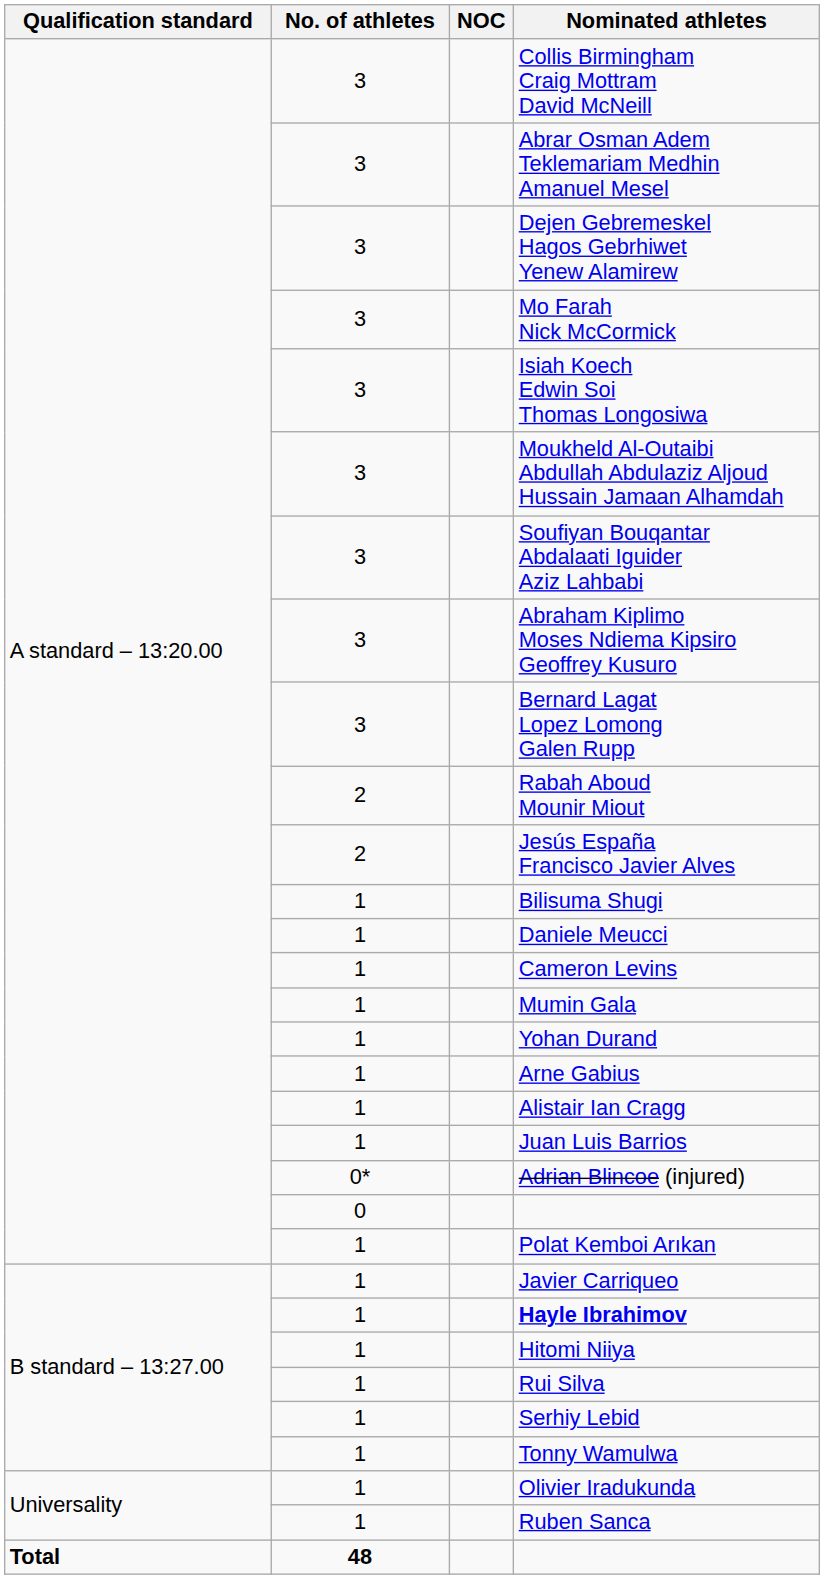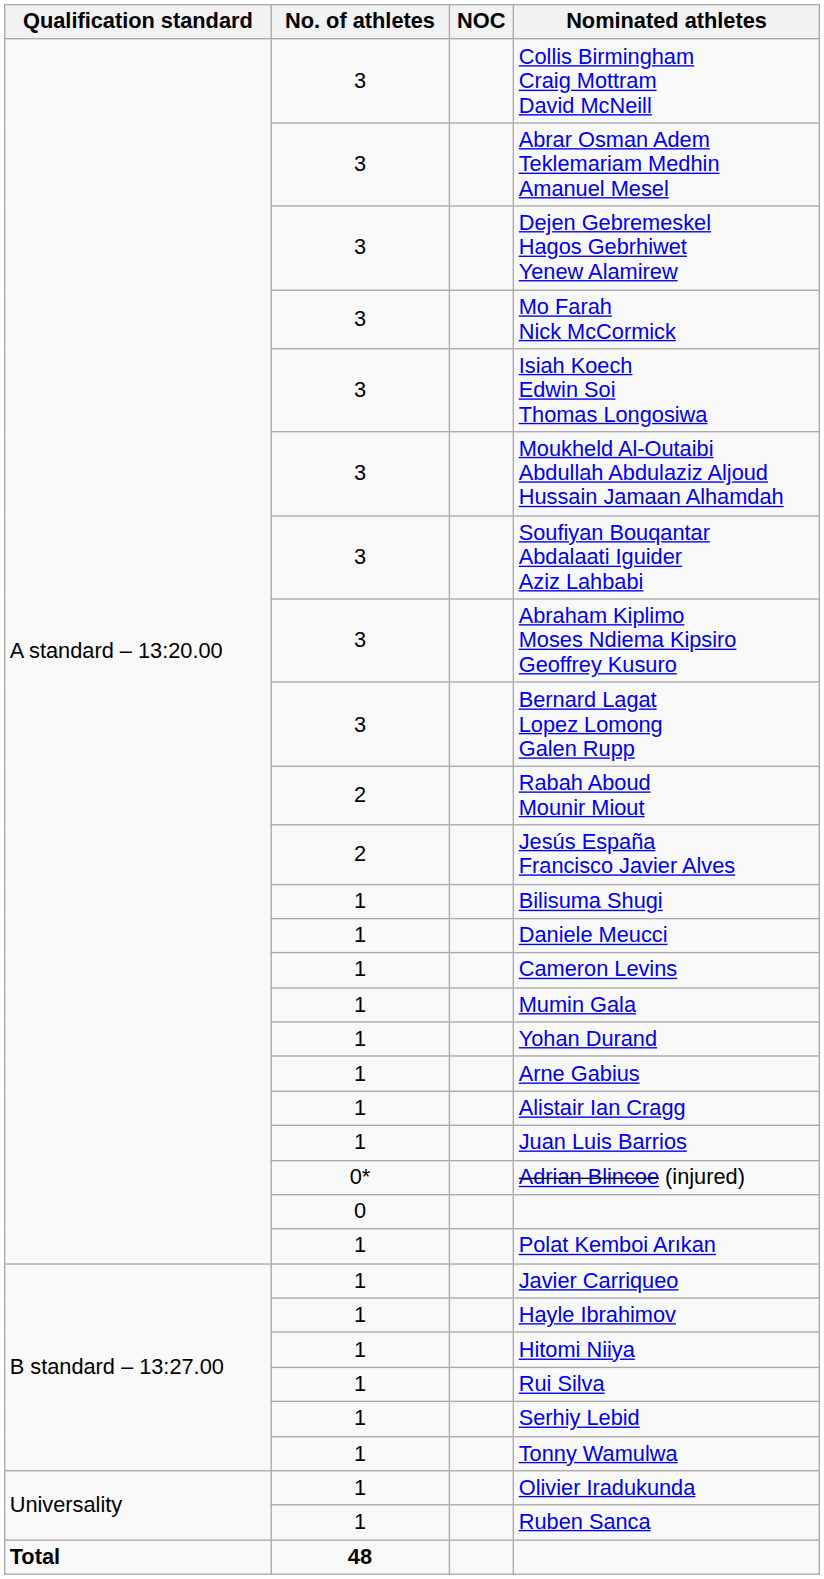(603, 1315) bold -> (597, 1315) normal
